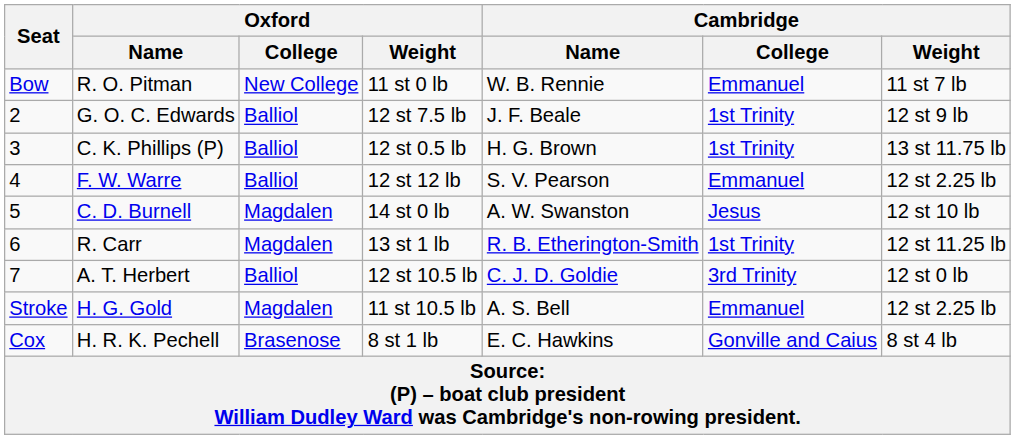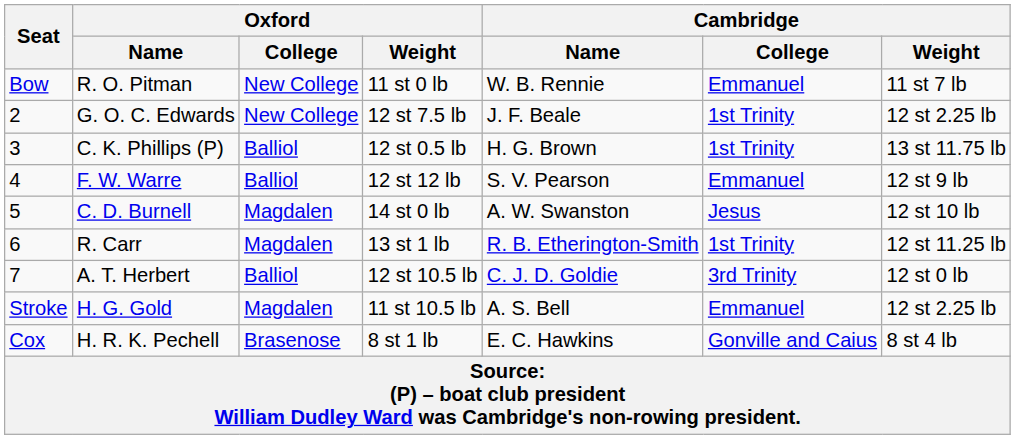(271, 116) Balliol -> (301, 116) New College
(927, 116) 12 st 9 lb -> (941, 116) 12 st 2.25 lb
(941, 180) 12 st 2.25 lb -> (927, 180) 12 st 9 lb
